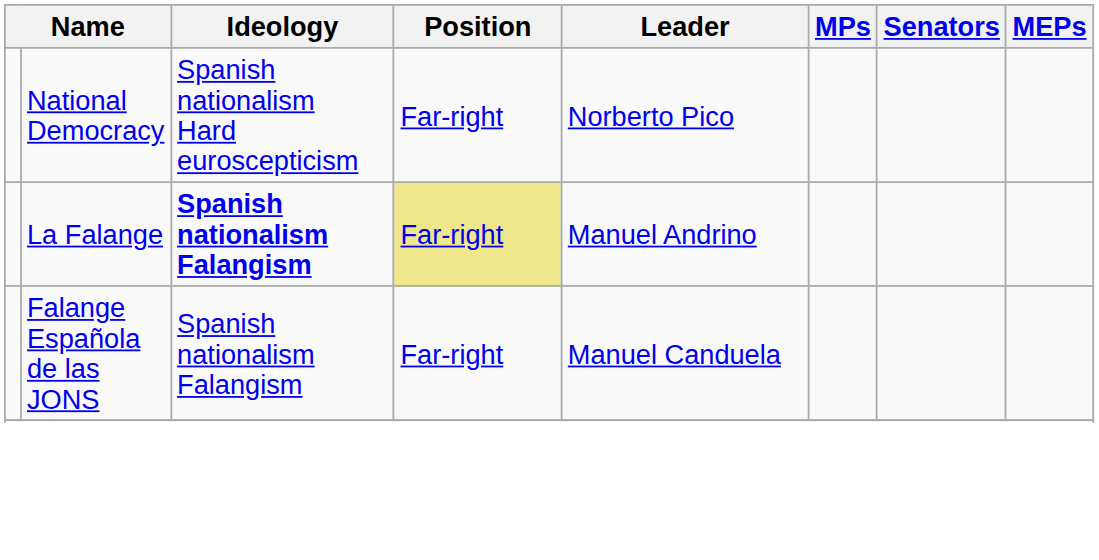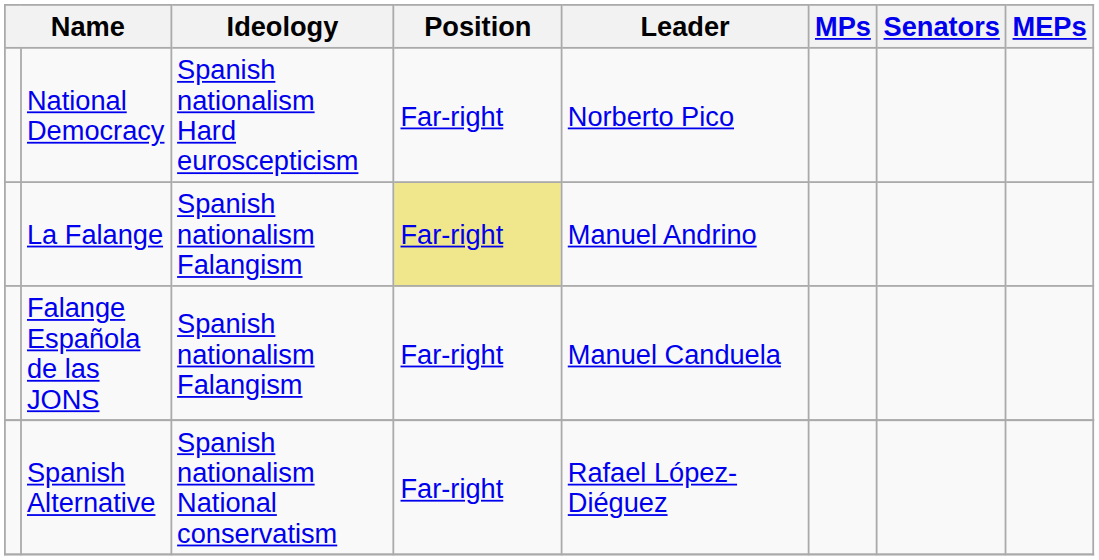(253, 234) bold -> (246, 234) normal
+ row: (91, 488)
